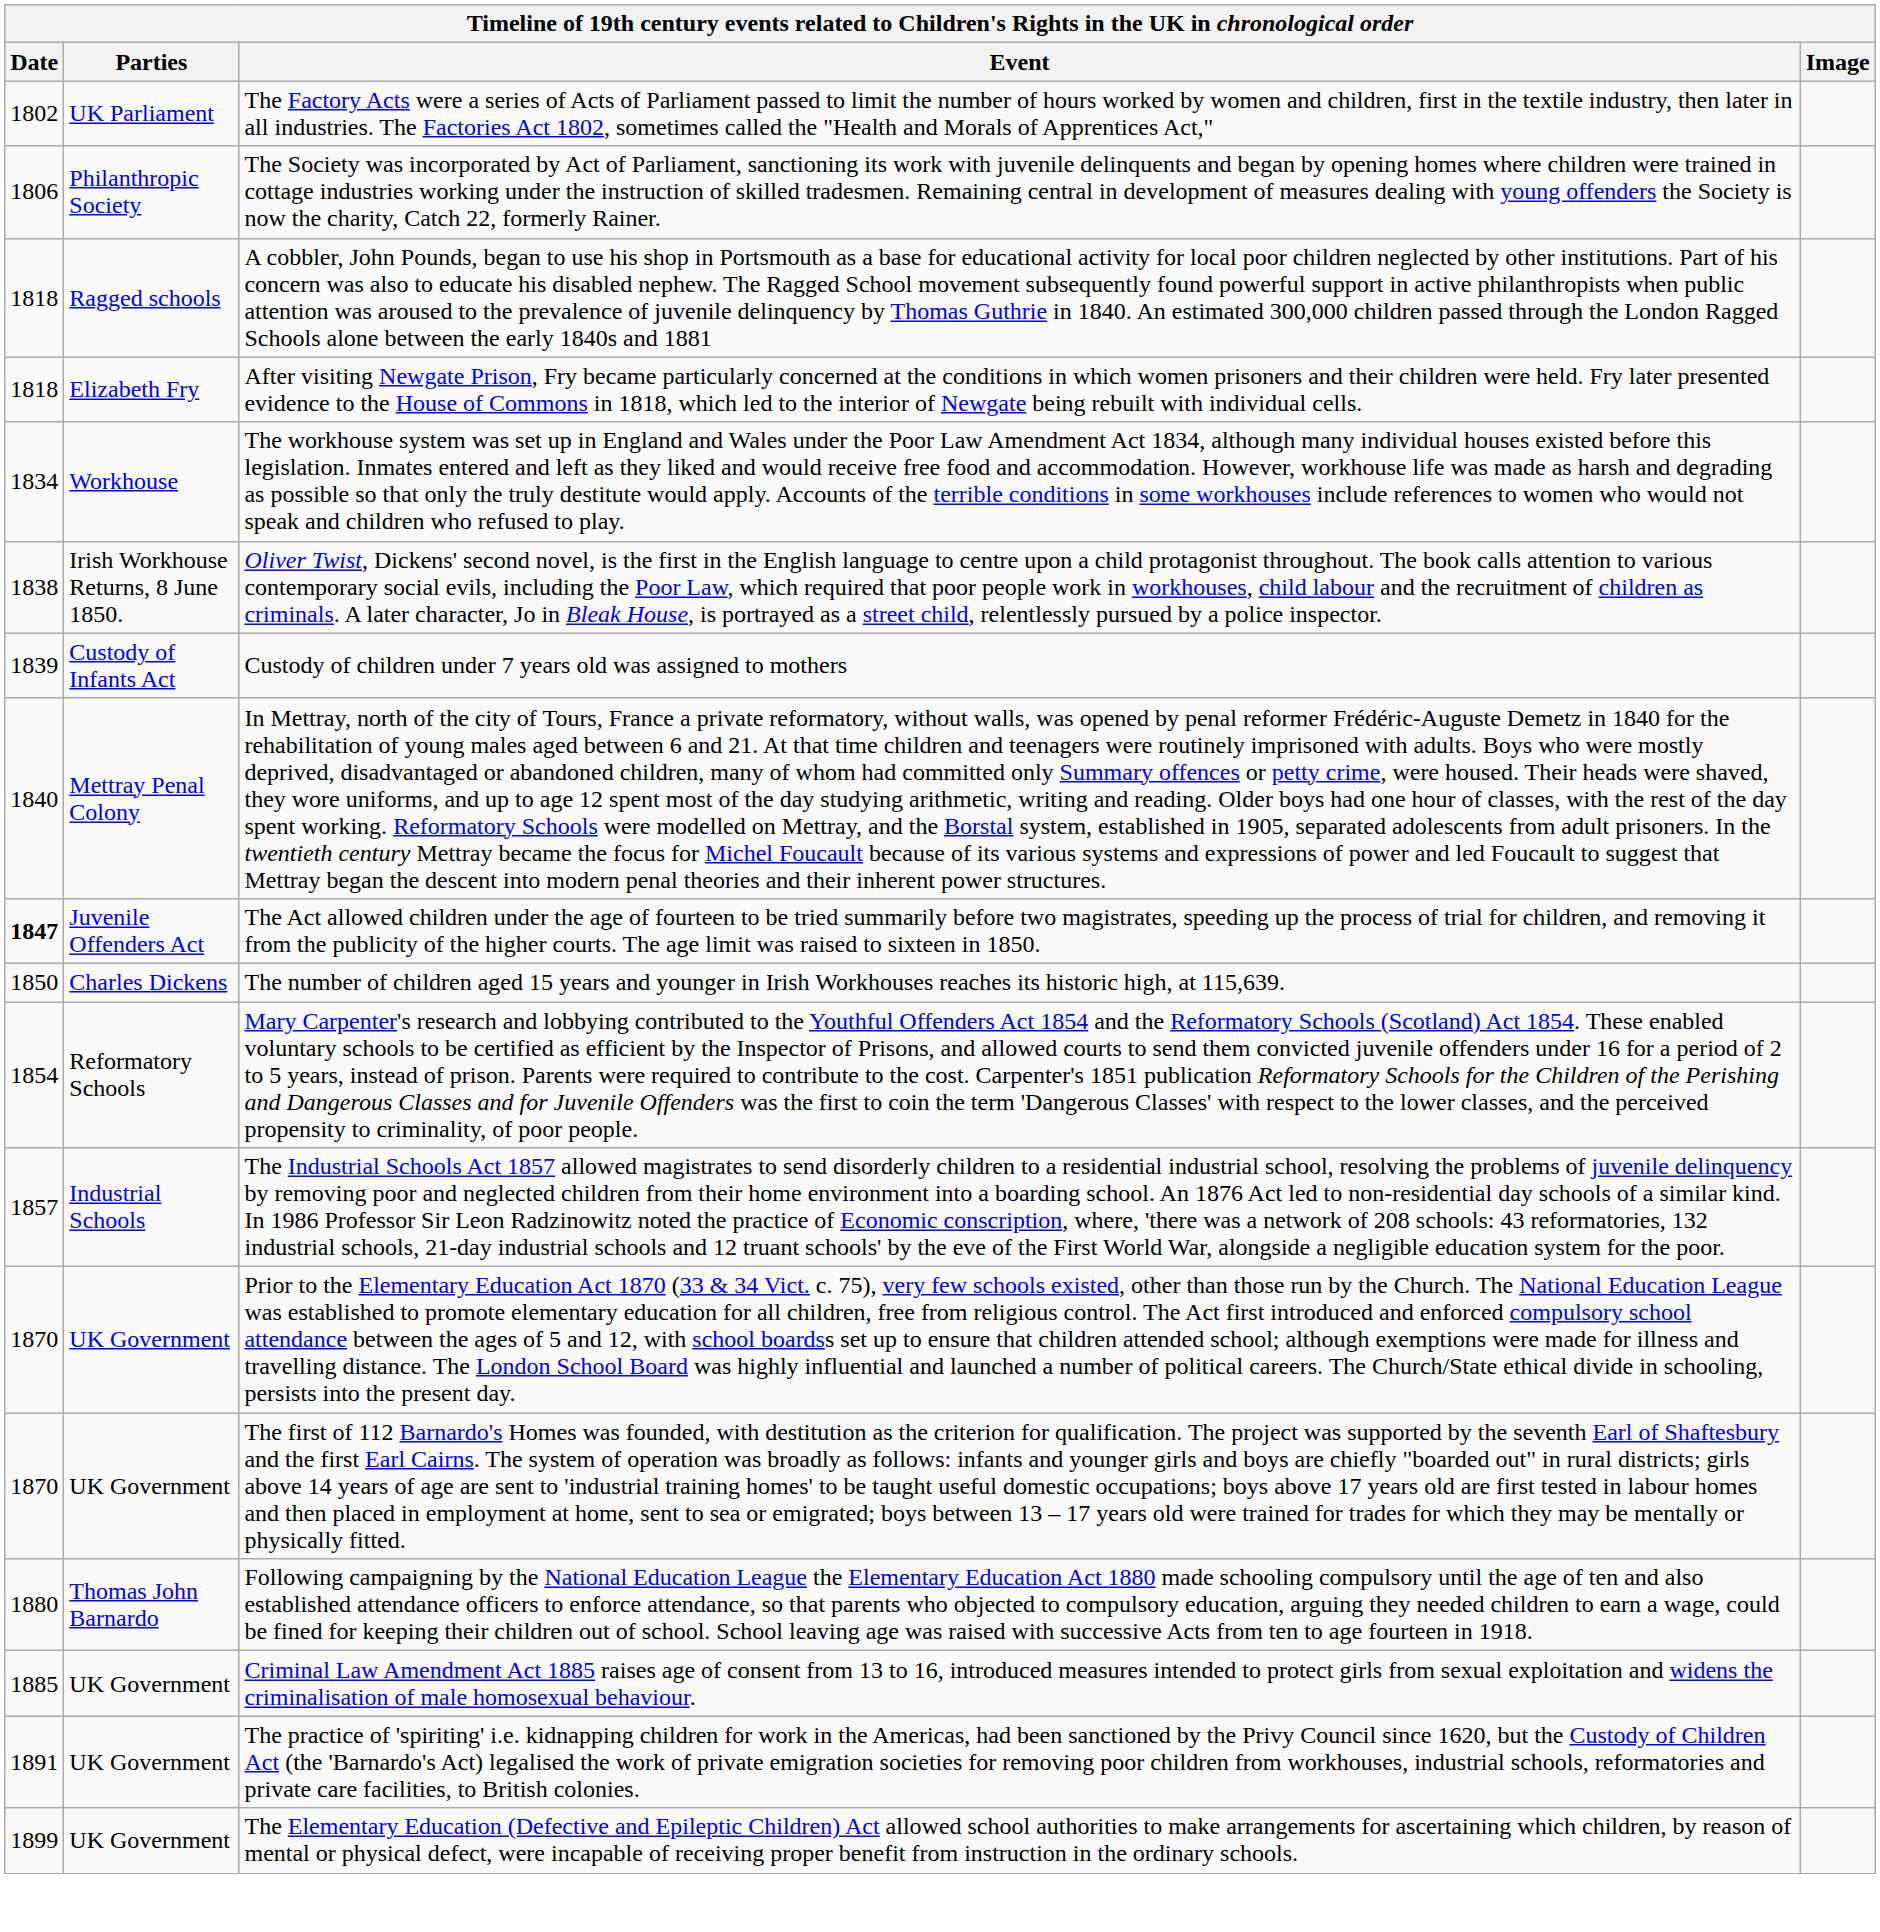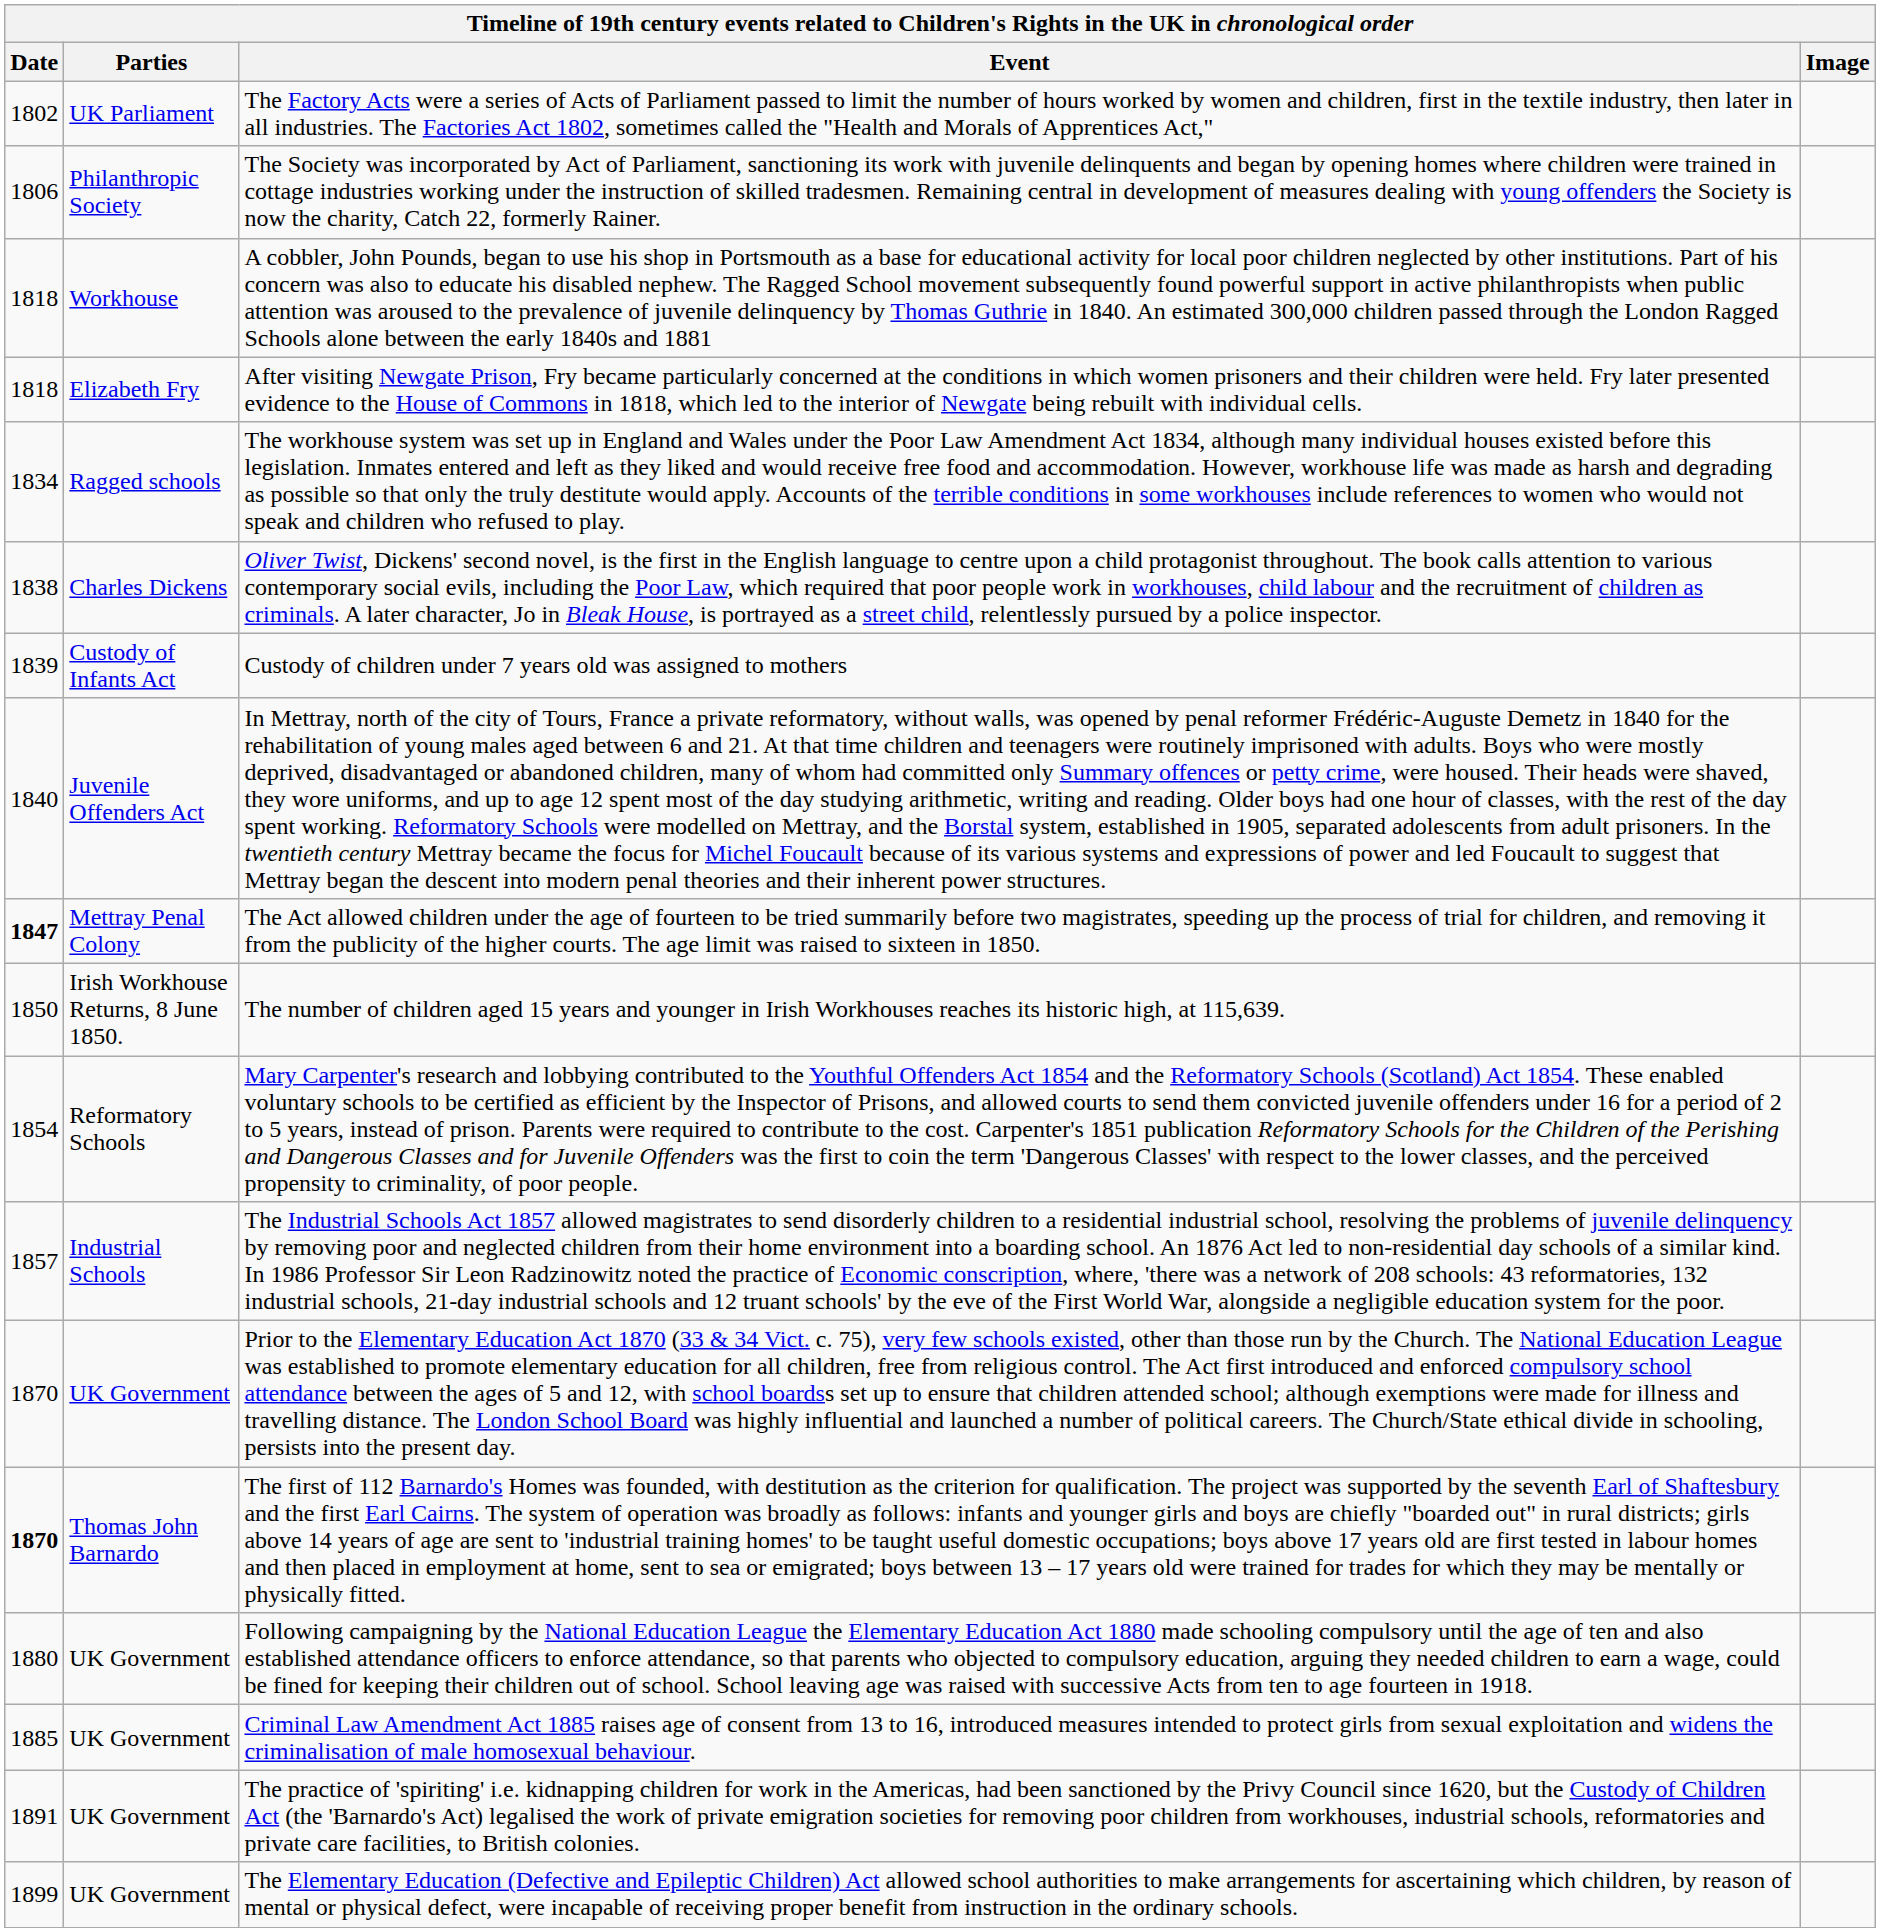(145, 297) Ragged schools -> (124, 297) Workhouse
(124, 481) Workhouse -> (145, 481) Ragged schools
(148, 586) Irish Workhouse Returns, 8 June 1850. -> (148, 586) Charles Dickens
(137, 798) Mettray Penal Colony -> (137, 798) Juvenile Offenders Act
(137, 930) Juvenile Offenders Act -> (137, 930) Mettray Penal Colony
(148, 982) Charles Dickens -> (148, 1009) Irish Workhouse Returns, 8 June 1850.
(34, 1485) normal -> (34, 1539) bold
(150, 1485) UK Government -> (134, 1539) Thomas John Barnardo
(134, 1604) Thomas John Barnardo -> (150, 1658) UK Government
